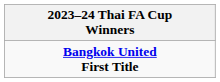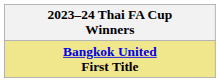(110, 59) no background -> (110, 59) khaki background
